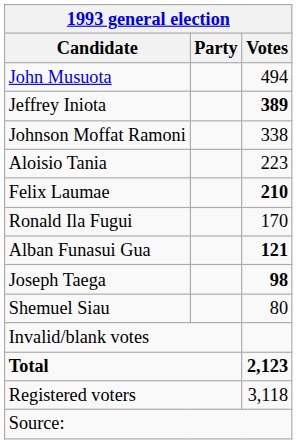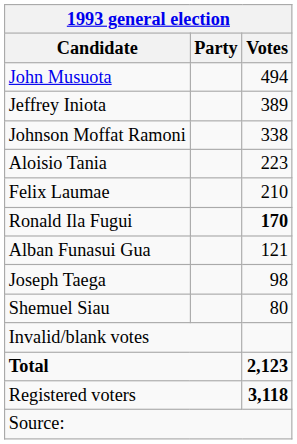(274, 105) bold -> (274, 105) normal
(274, 192) bold -> (274, 192) normal
(274, 221) normal -> (274, 221) bold
(274, 250) bold -> (274, 250) normal
(279, 279) bold -> (279, 279) normal
(268, 395) normal -> (268, 395) bold
